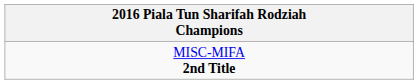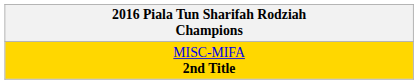(209, 60) no background -> (209, 60) gold background
